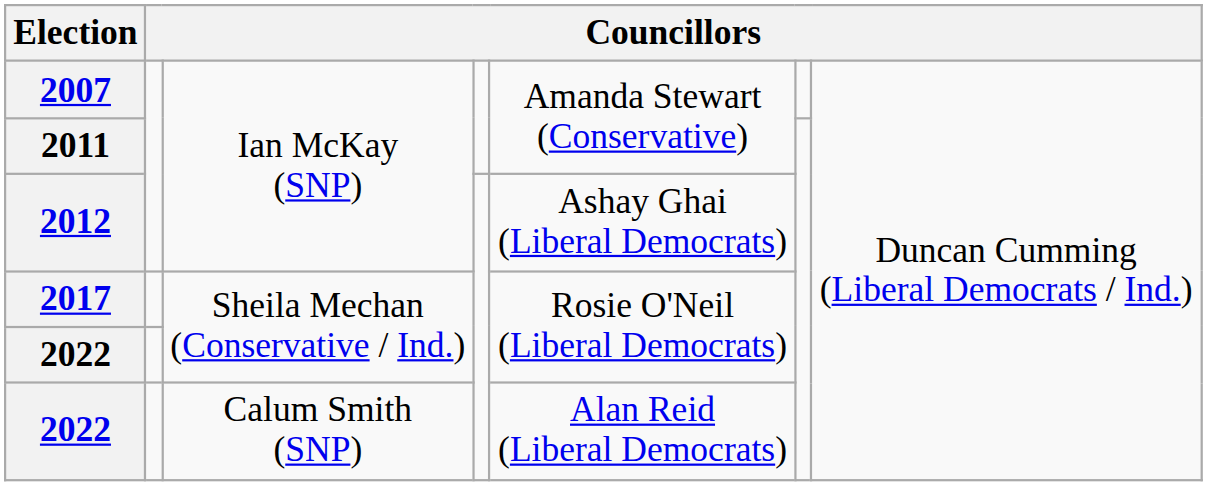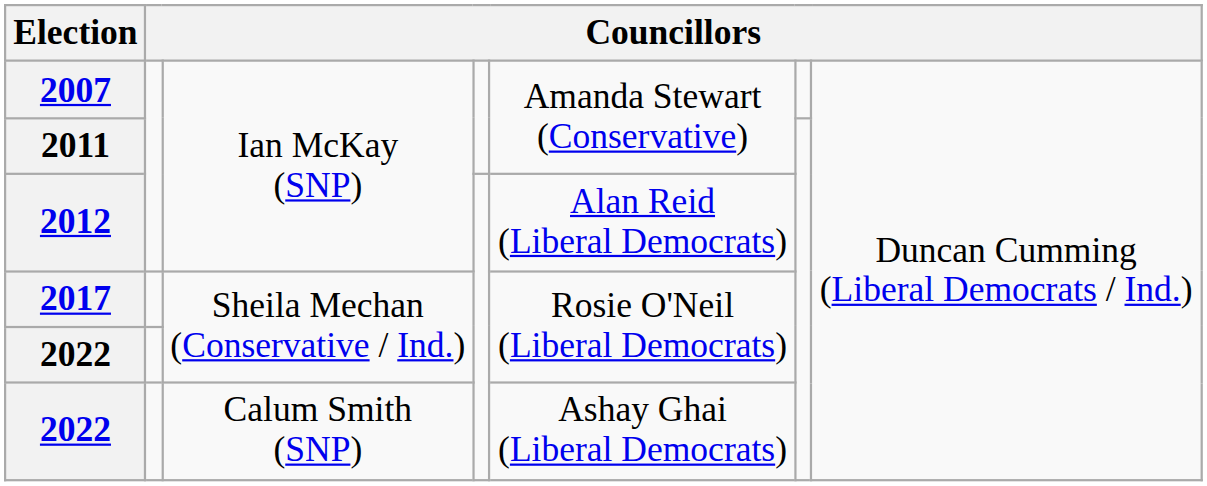(643, 221) Ashay Ghai (Liberal Democrats) -> (643, 221) Alan Reid (Liberal Democrats)
(643, 430) Alan Reid (Liberal Democrats) -> (643, 430) Ashay Ghai (Liberal Democrats)
